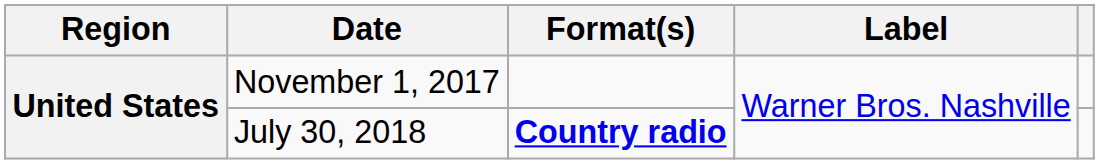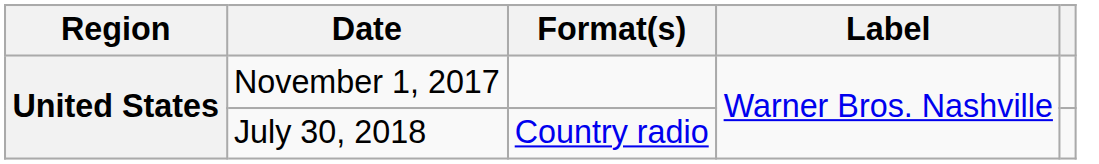(621, 132) bold -> (612, 132) normal
